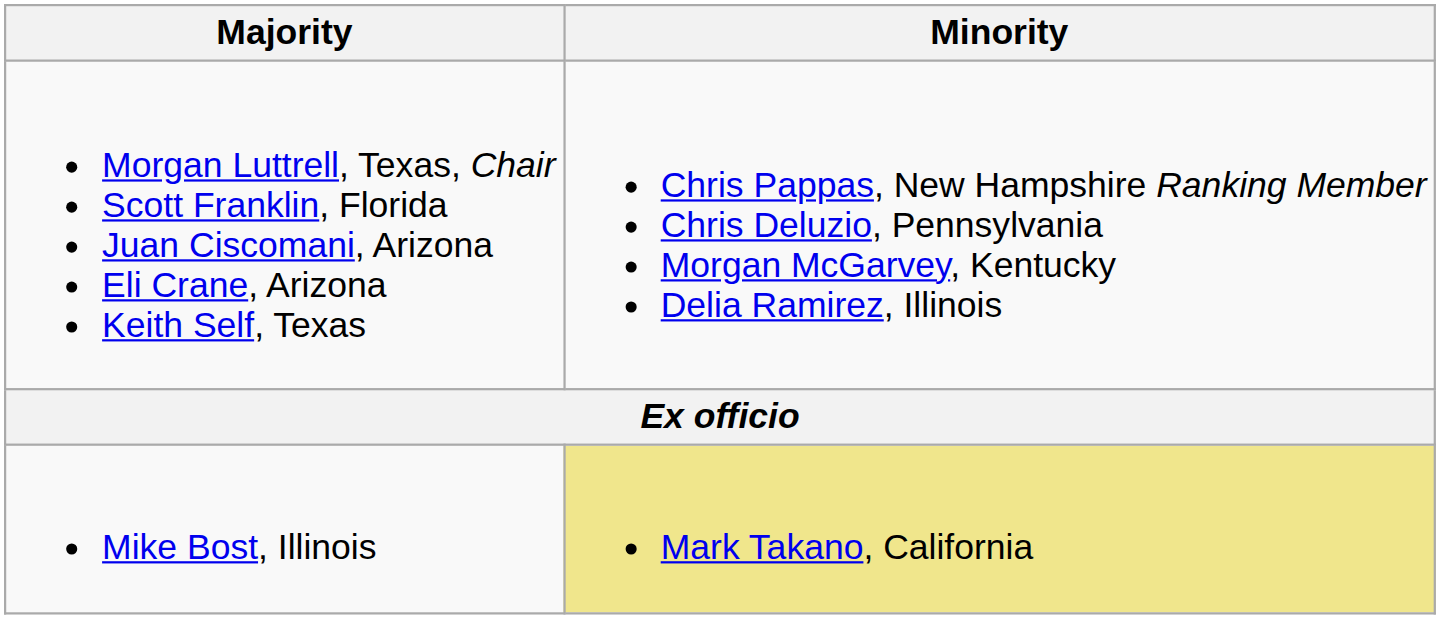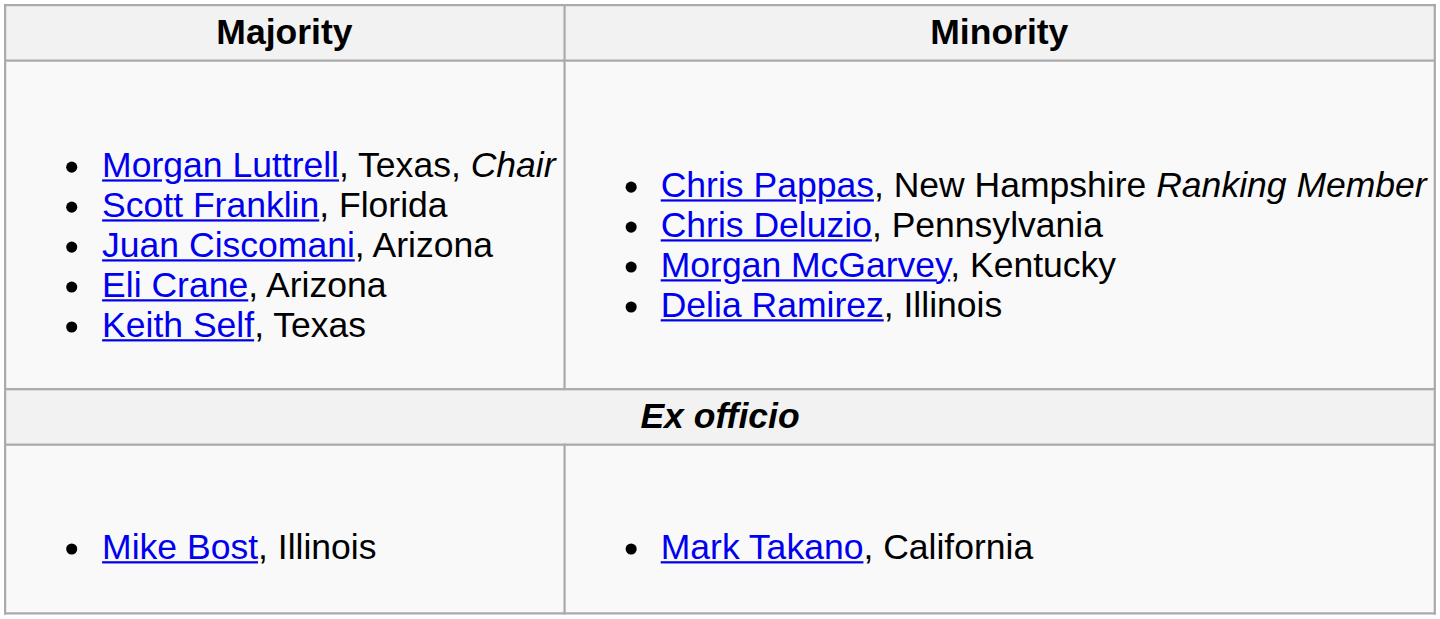(999, 549) khaki background -> (999, 549) no background
